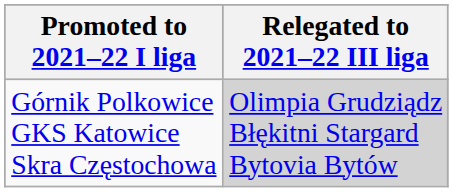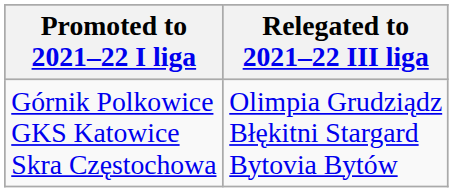(336, 132) lightgrey background -> (336, 132) no background
